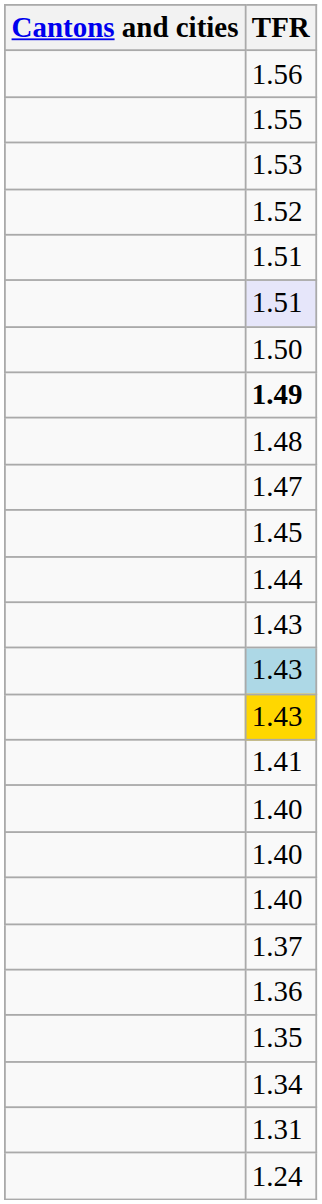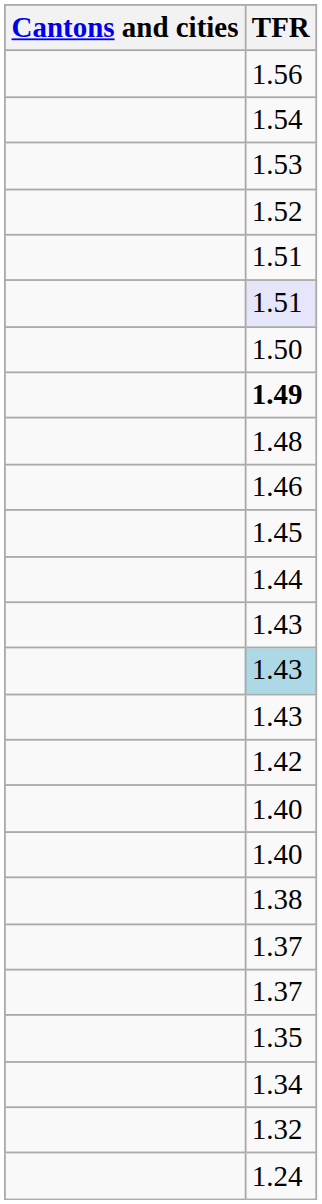(277, 119) 1.55 -> (277, 119) 1.54
(277, 486) 1.47 -> (277, 486) 1.46
(277, 716) gold background -> (277, 716) no background
(277, 762) 1.41 -> (277, 762) 1.42
(277, 900) 1.40 -> (277, 900) 1.38
(277, 991) 1.36 -> (277, 991) 1.37
(277, 1129) 1.31 -> (277, 1129) 1.32
